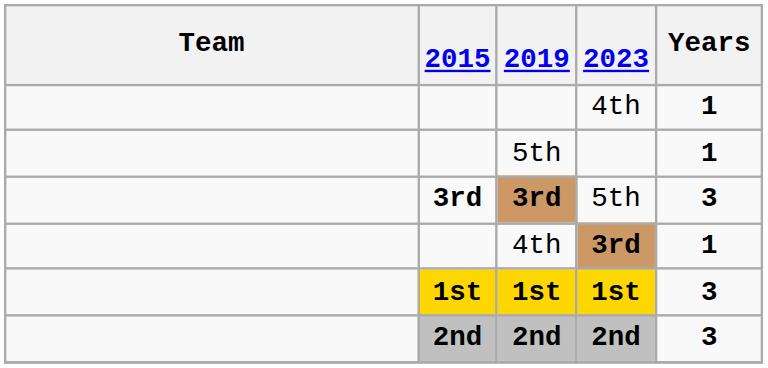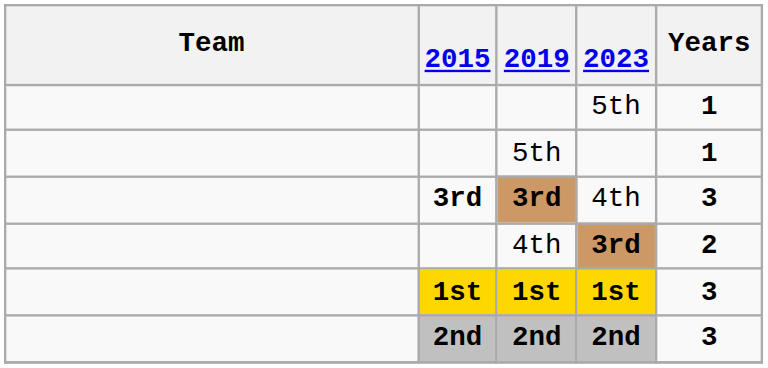(616, 107) 4th -> (616, 107) 5th
(616, 199) 5th -> (616, 199) 4th
(709, 246) 1 -> (709, 246) 2
